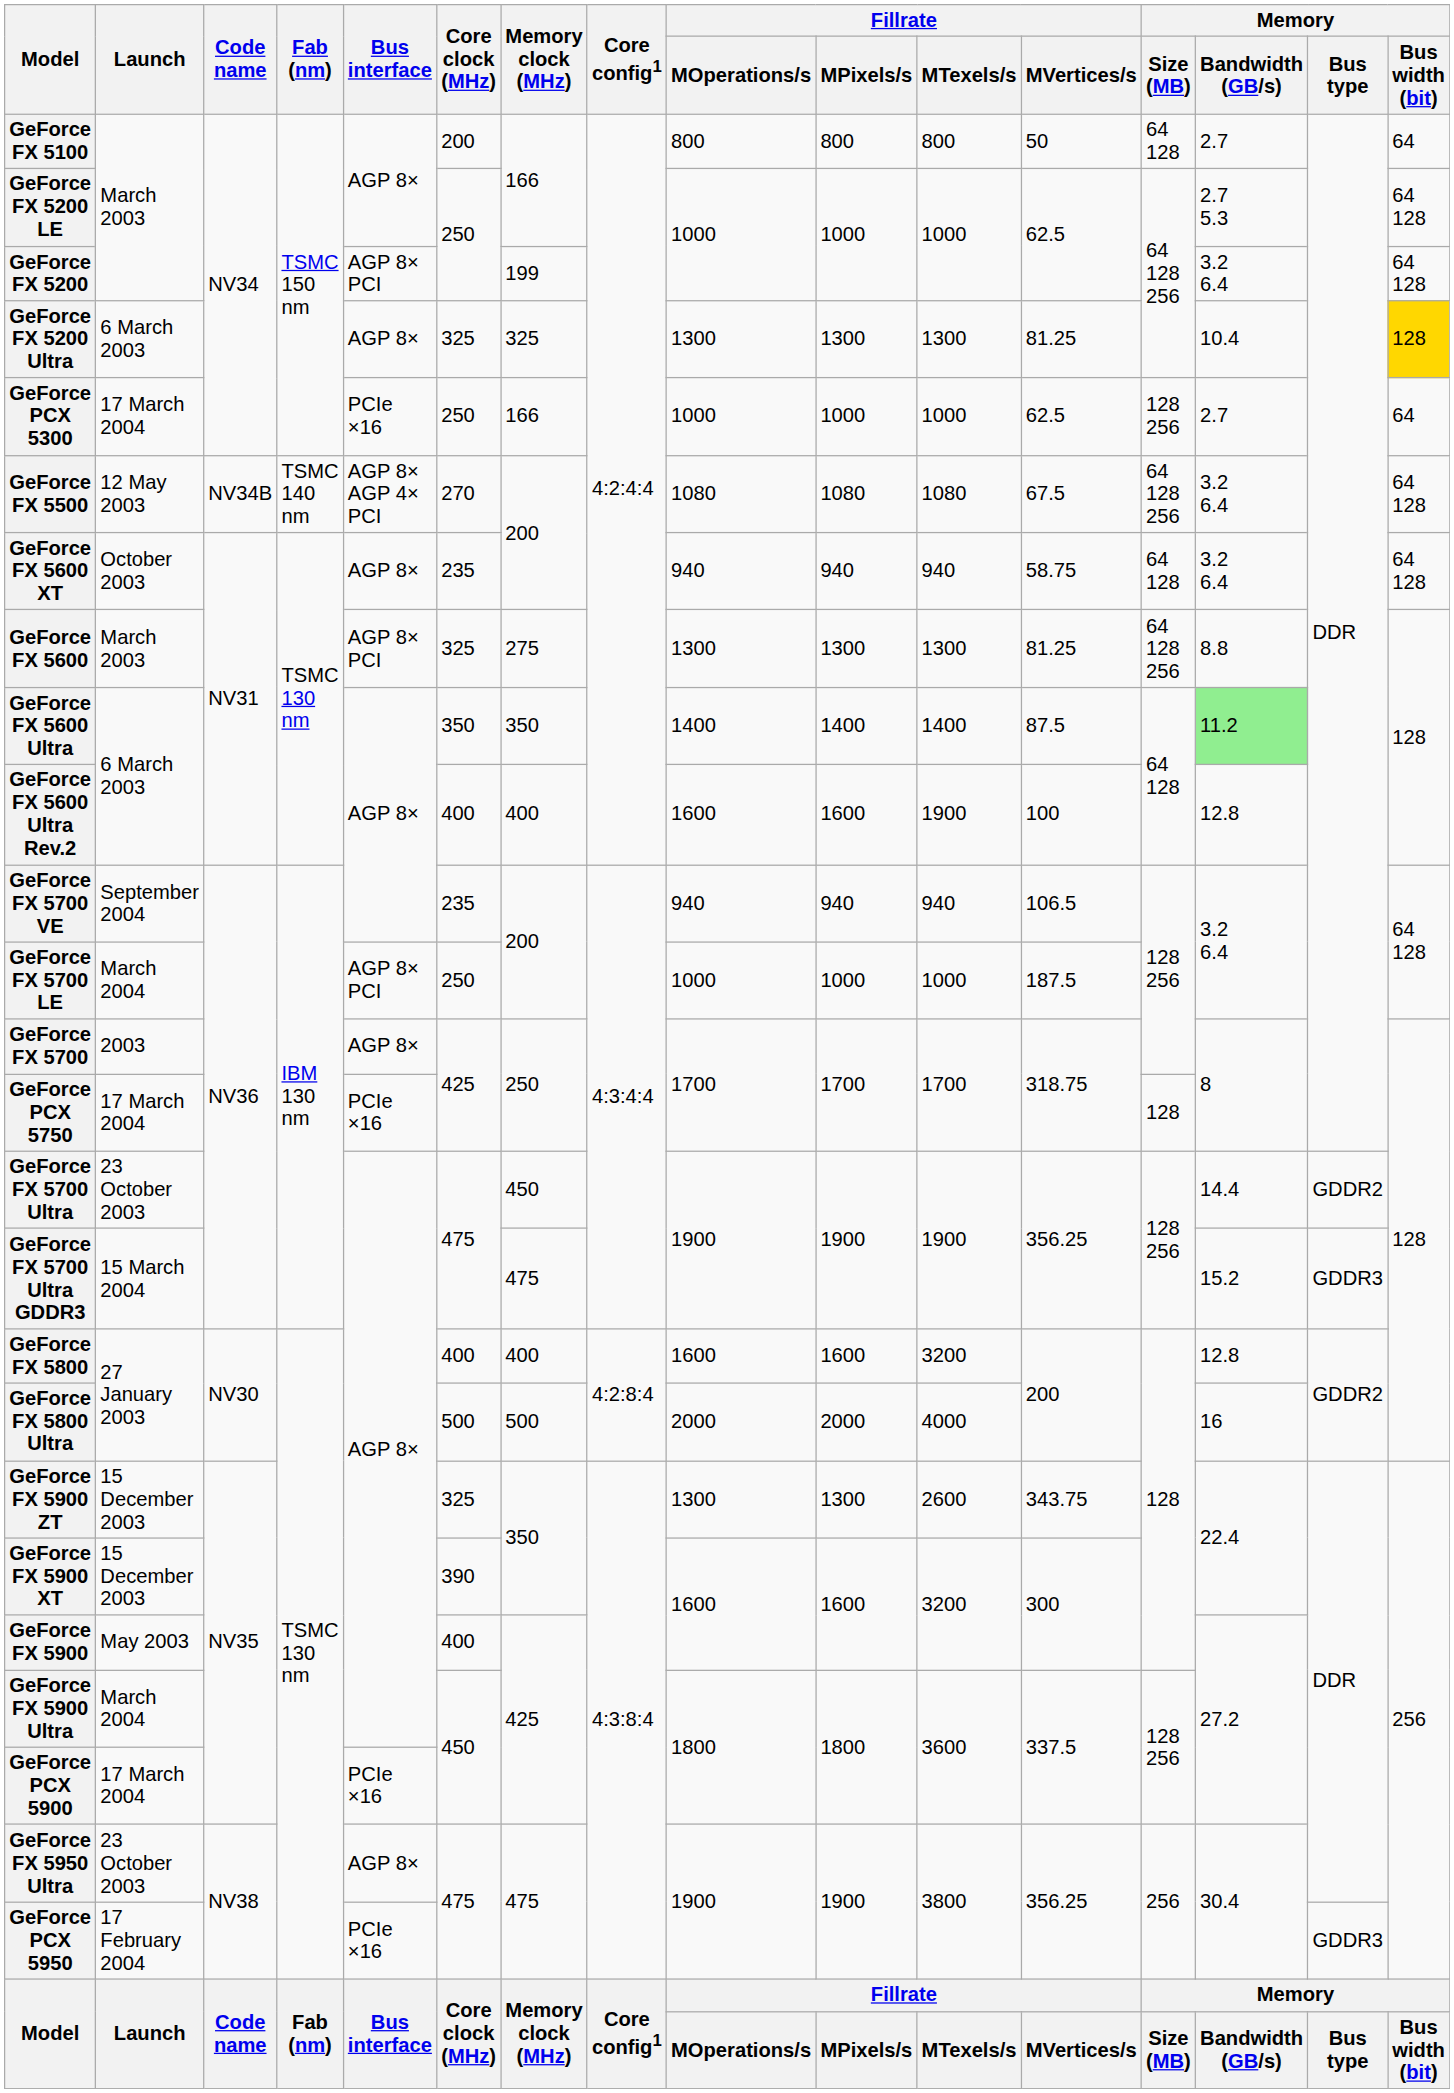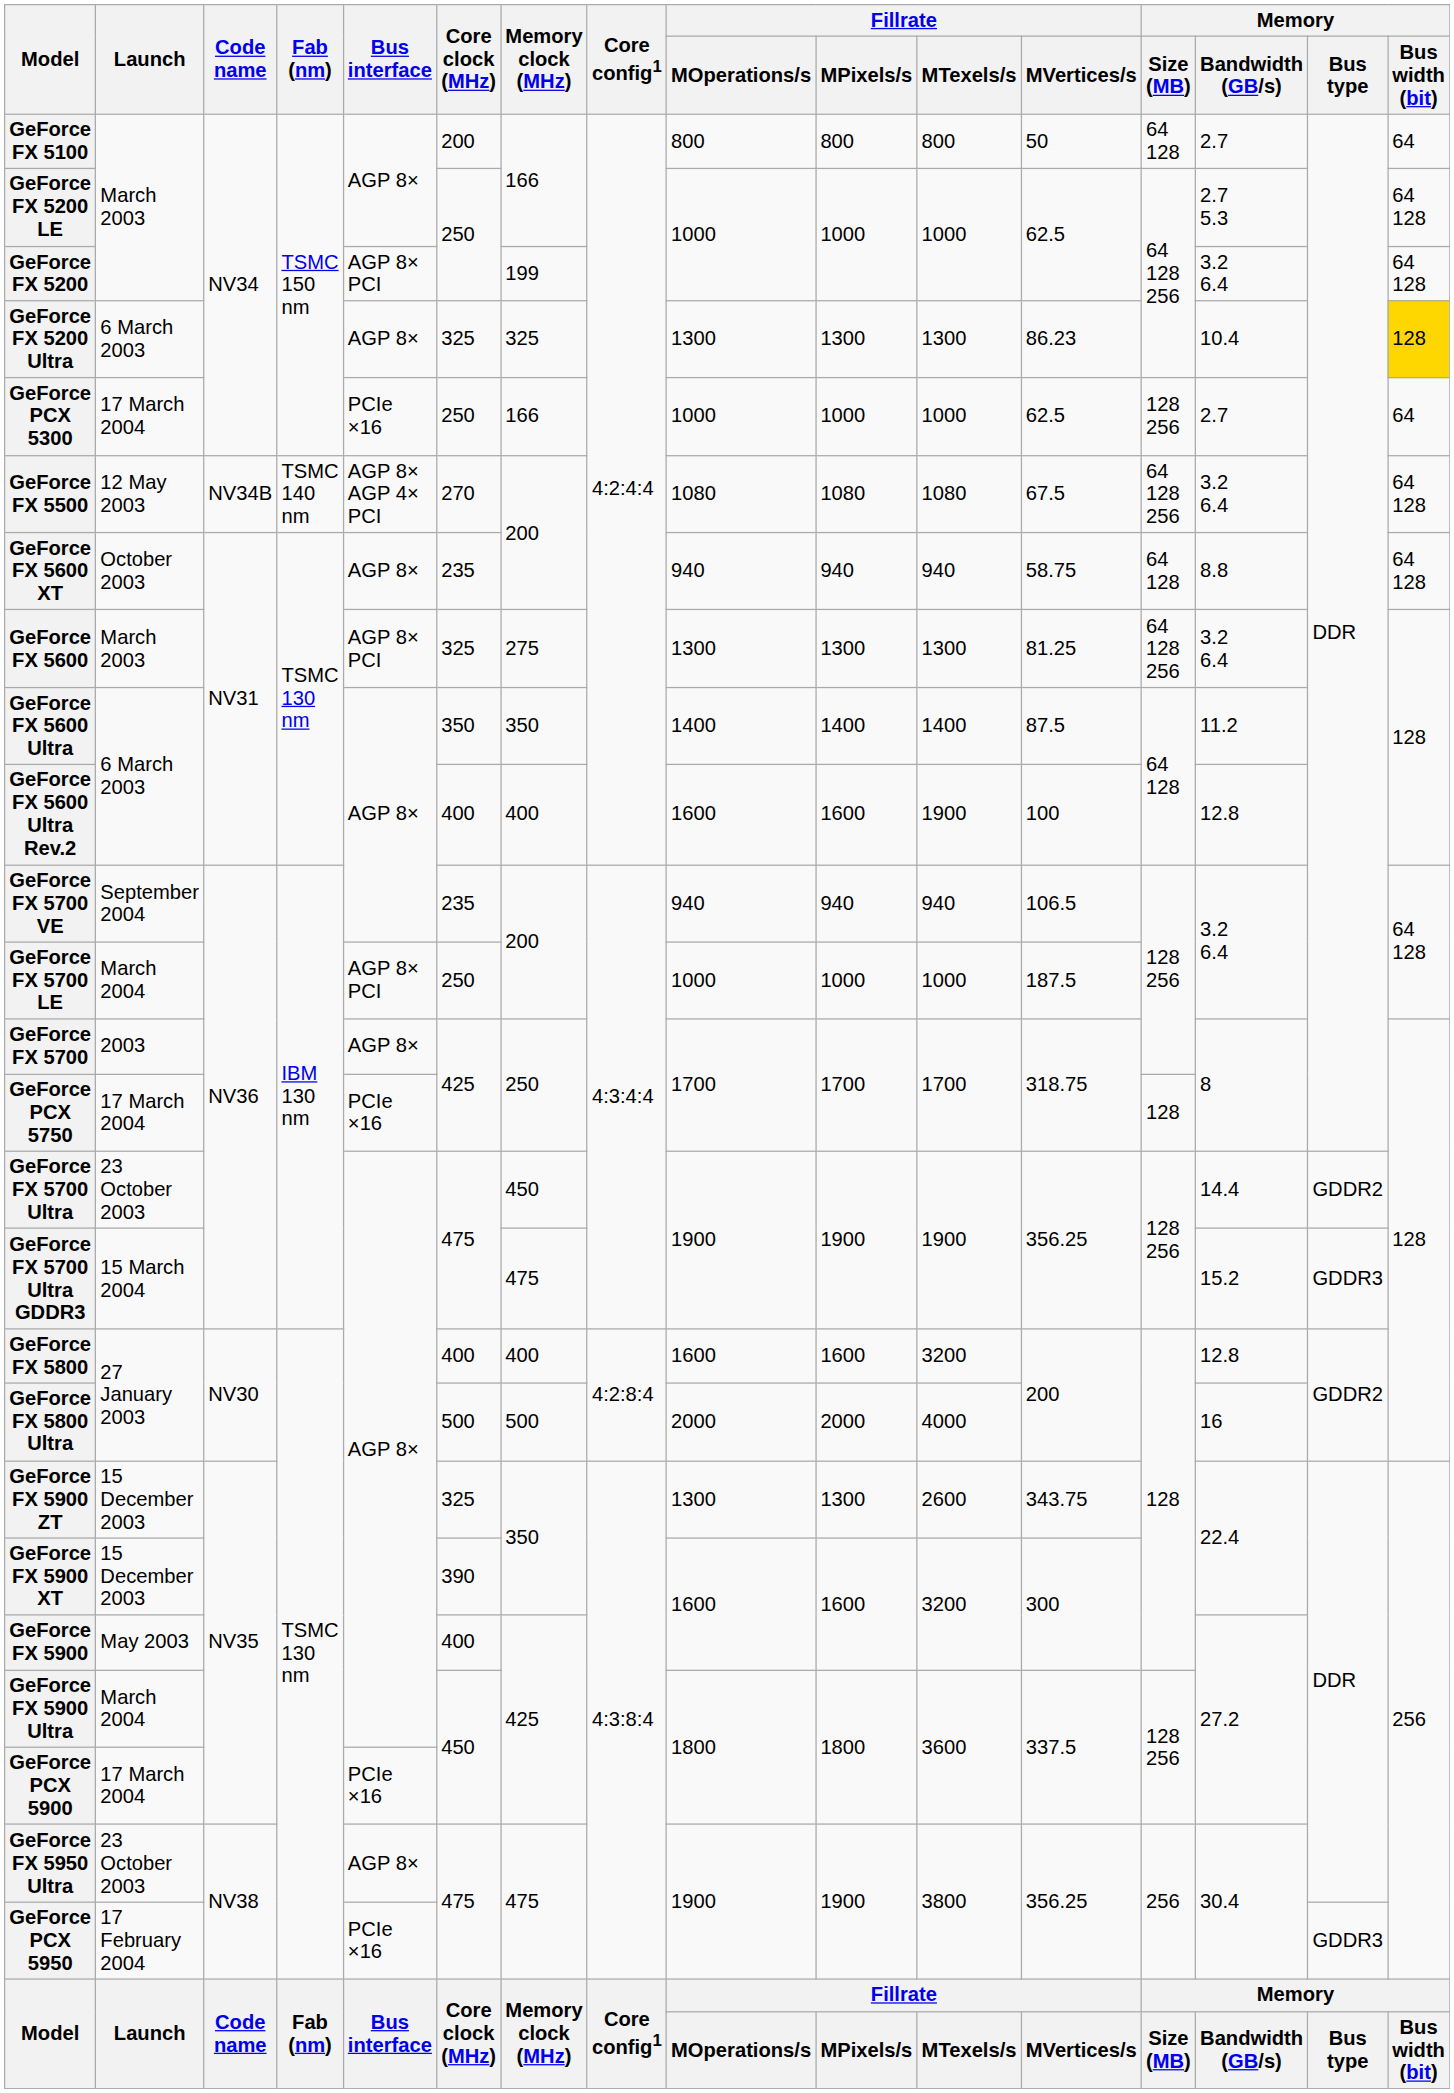(1051, 339) 81.25 -> (1051, 339) 86.23
(1214, 571) 3.2 6.4 -> (1214, 571) 8.8
(1214, 648) 8.8 -> (1214, 648) 3.2 6.4
(1219, 725) lightgreen background -> (1219, 725) no background
